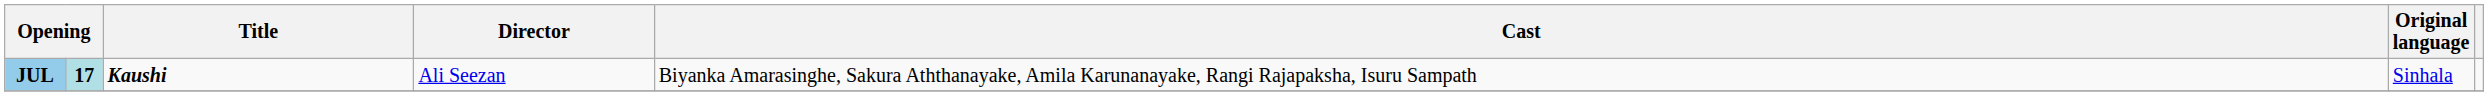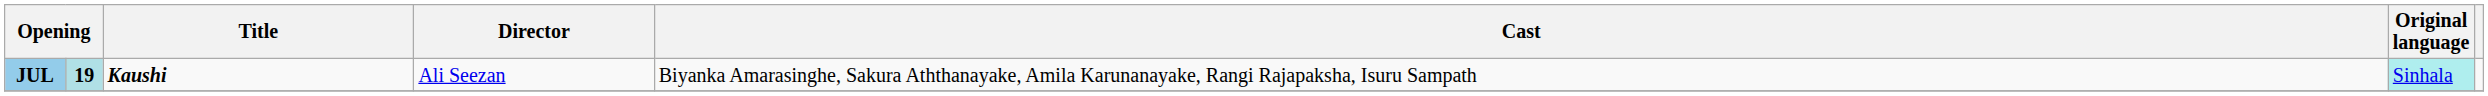(84, 74) 17 -> (84, 74) 19
(2423, 74) no background -> (2423, 74) paleturquoise background
